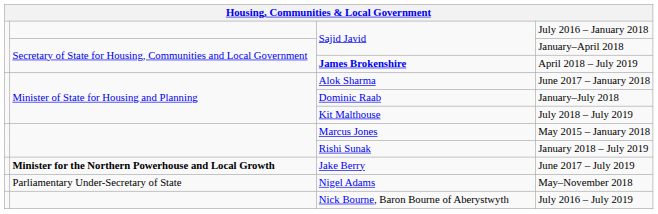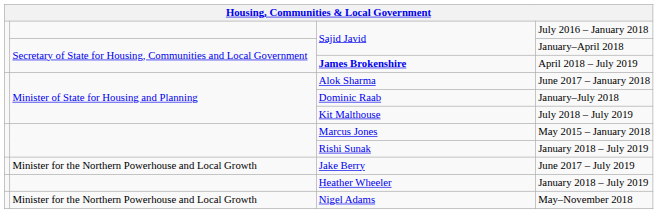(144, 166) bold -> (135, 166) normal
+ row: (355, 183)
(97, 183) Parliamentary Under-Secretary of State -> (135, 200) Minister for the Northern Powerhouse and Local Growth
- row: (414, 200)
